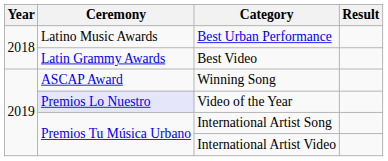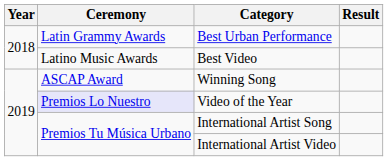(99, 36) Latino Music Awards -> (103, 36) Latin Grammy Awards
(103, 58) Latin Grammy Awards -> (99, 58) Latino Music Awards
